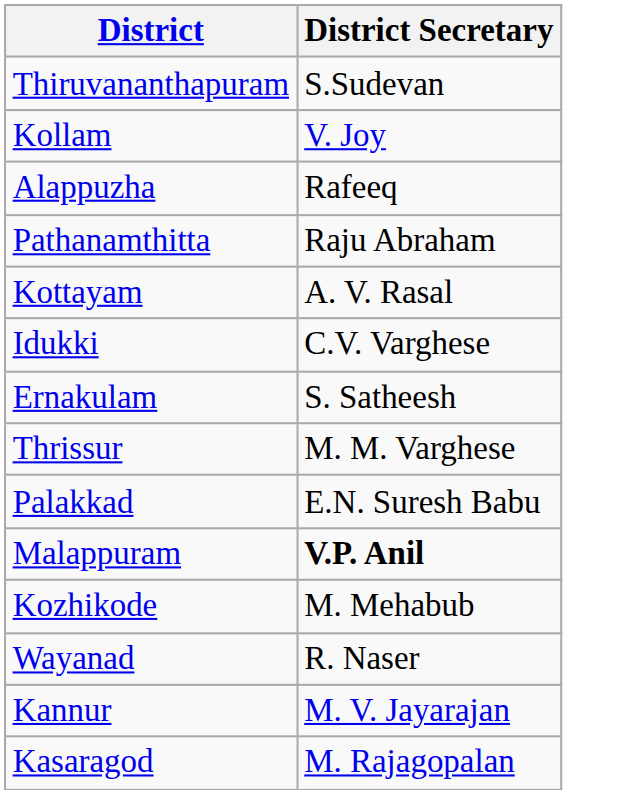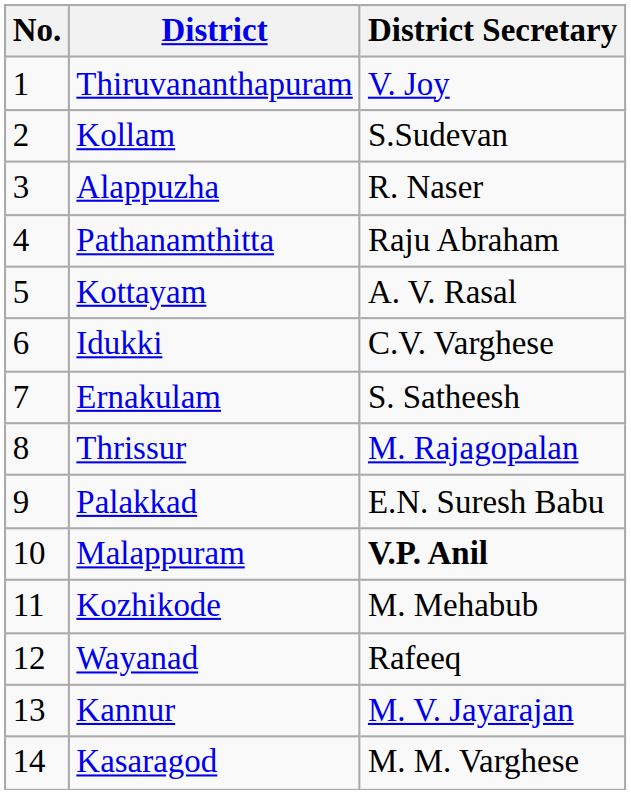+ column: (37, 30)
(374, 82) S.Sudevan -> (409, 82) V. Joy
(345, 135) V. Joy -> (438, 135) S.Sudevan
(351, 187) Rafeeq -> (426, 187) R. Naser
(410, 448) M. M. Varghese -> (473, 448) M. Rajagopalan
(362, 657) R. Naser -> (415, 657) Rafeeq
(409, 762) M. Rajagopalan -> (474, 762) M. M. Varghese
